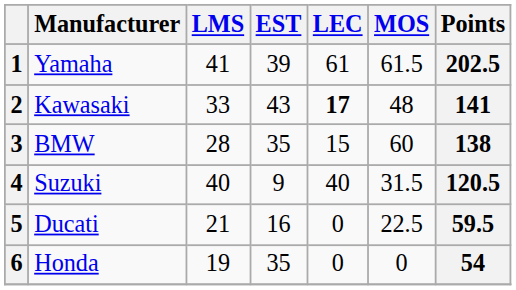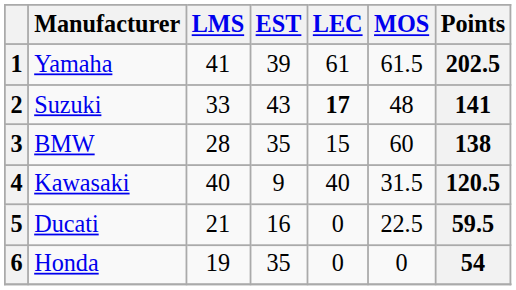(82, 103) Kawasaki -> (68, 103) Suzuki
(68, 183) Suzuki -> (82, 183) Kawasaki
